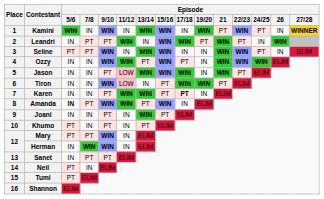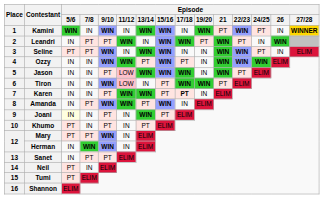(71, 104) bold -> (71, 104) normal
(71, 114) no background -> (71, 114) lightyellow background
